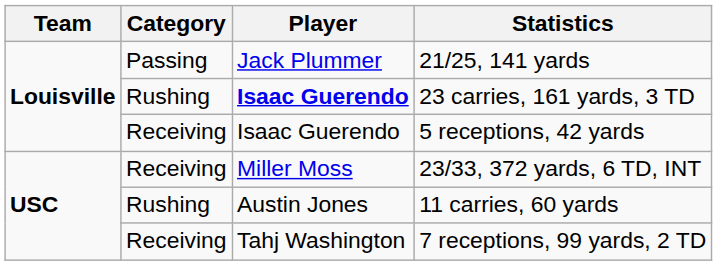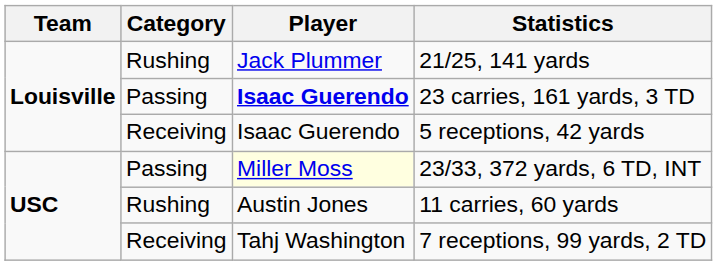(167, 59) Passing -> (168, 59) Rushing
(168, 96) Rushing -> (167, 96) Passing
(176, 168) Receiving -> (167, 168) Passing
(295, 168) no background -> (295, 168) lightyellow background
